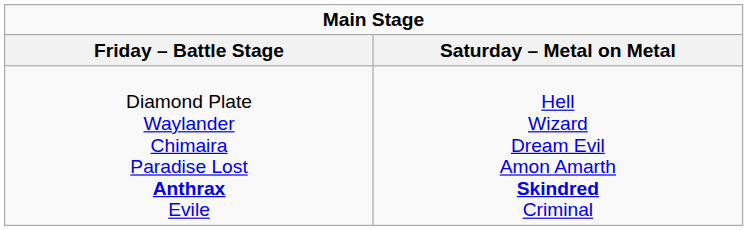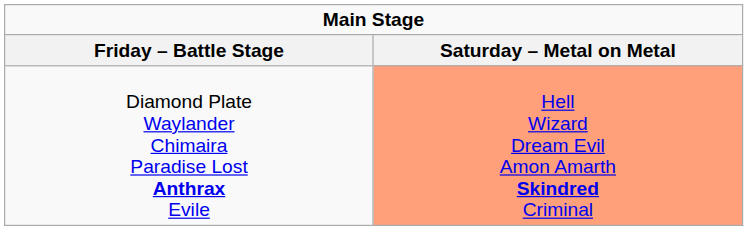(558, 156) no background -> (558, 156) lightsalmon background
